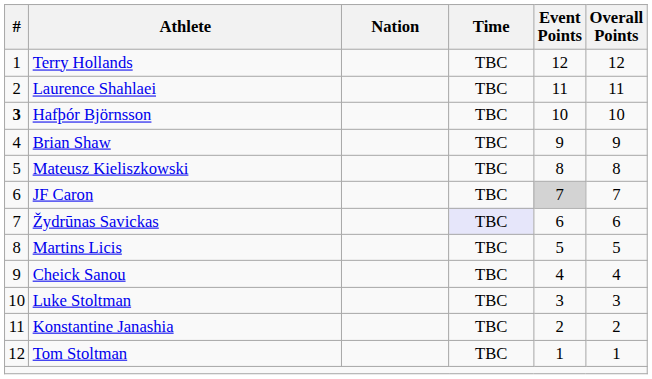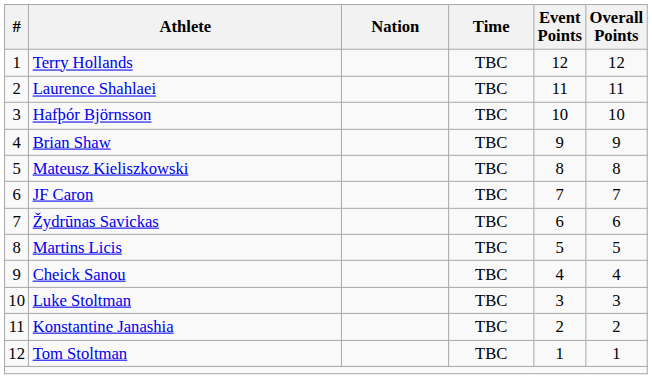(17, 115) bold -> (17, 115) normal
(560, 194) lightgrey background -> (560, 194) no background
(491, 221) lavender background -> (491, 221) no background
